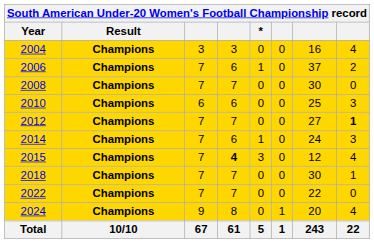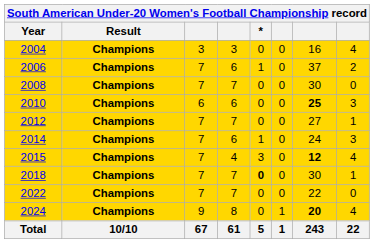(315, 103) normal -> (315, 103) bold
(353, 121) bold -> (353, 121) normal
(234, 157) bold -> (234, 157) normal
(315, 157) normal -> (315, 157) bold
(261, 175) normal -> (261, 175) bold
(315, 211) normal -> (315, 211) bold
